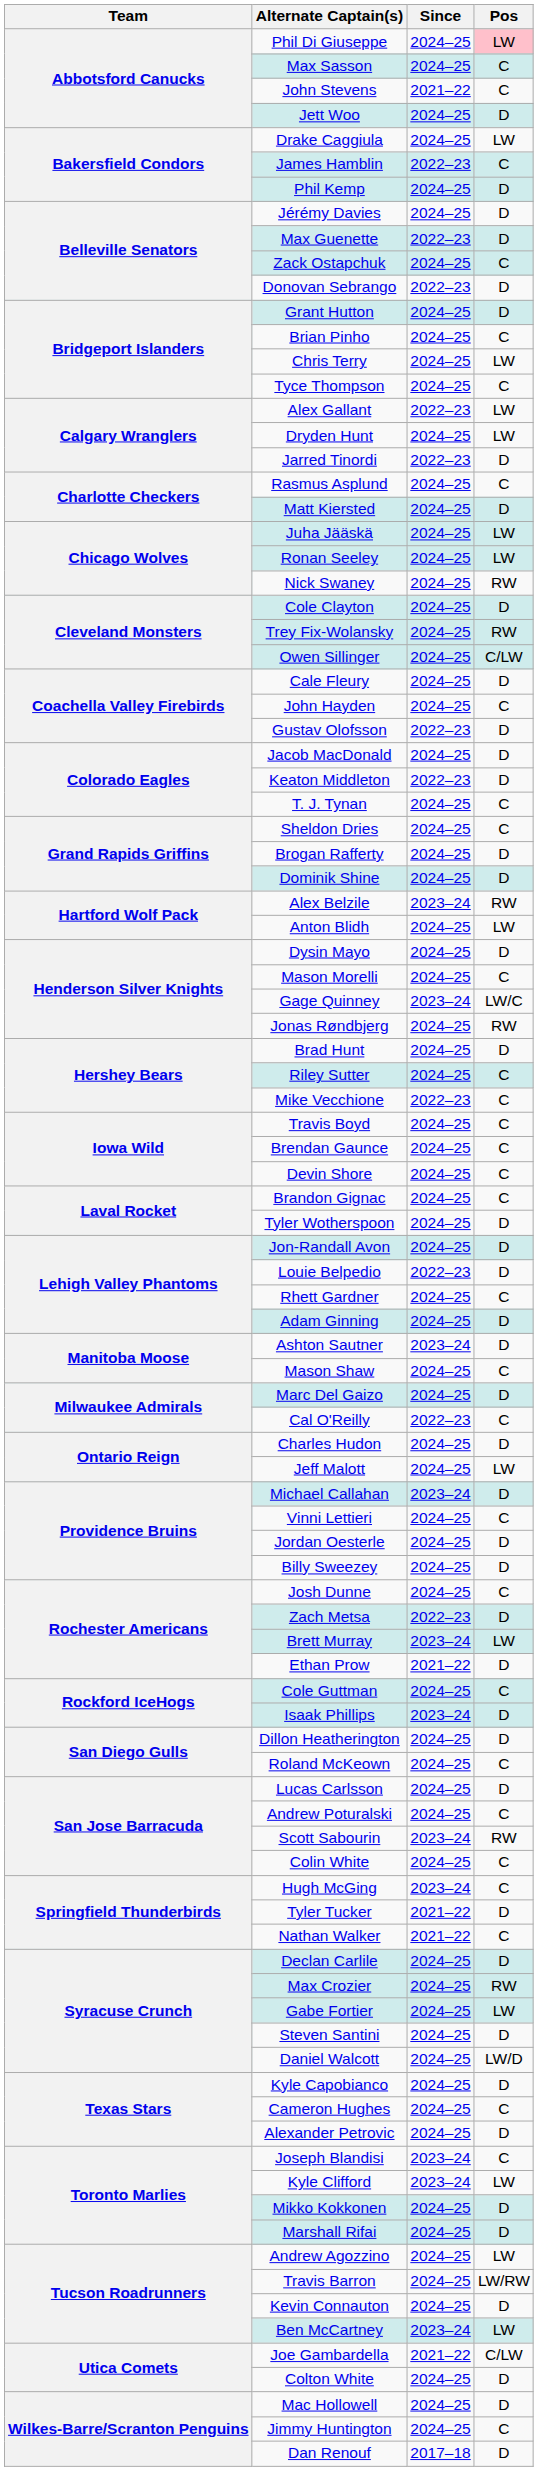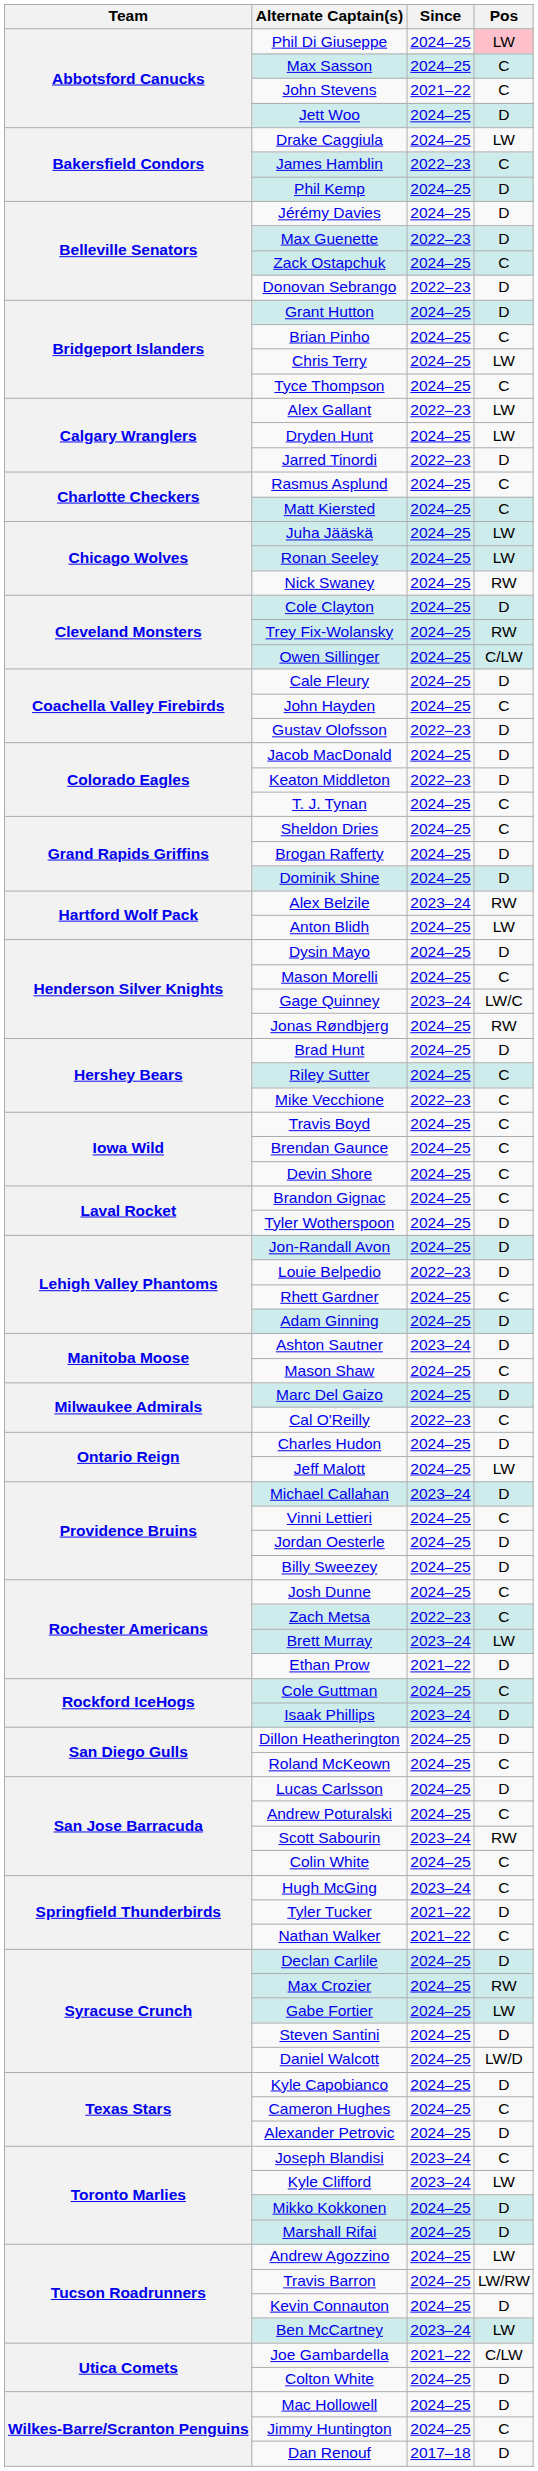(504, 509) D -> (504, 509) C
(504, 1616) D -> (504, 1616) C
